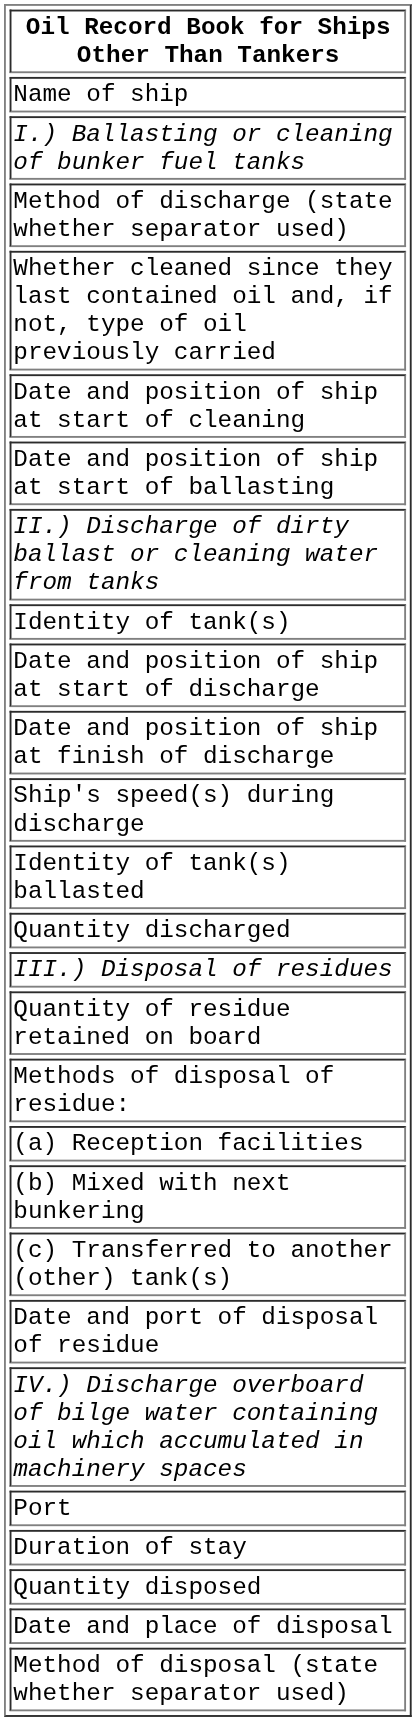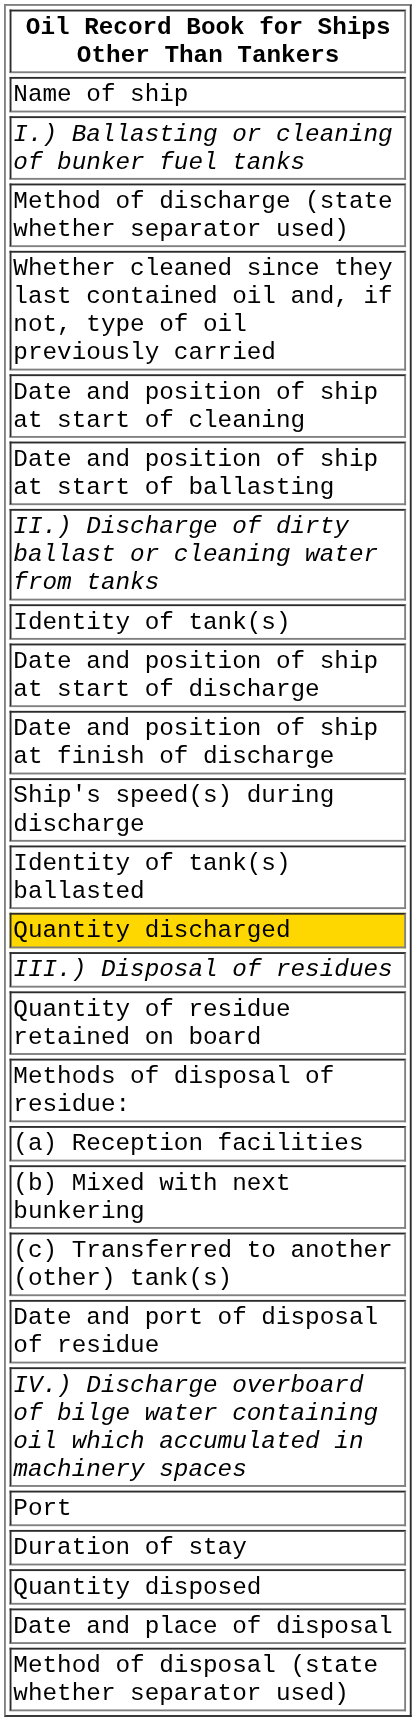(152, 931) no background -> (152, 931) gold background
